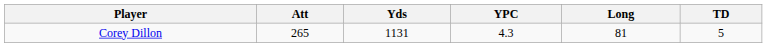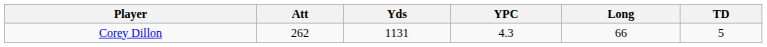(300, 33) 265 -> (300, 33) 262
(621, 33) 81 -> (621, 33) 66
